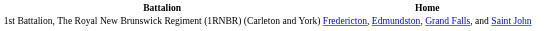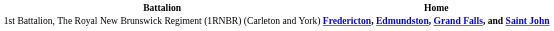(427, 21) normal -> (436, 21) bold
